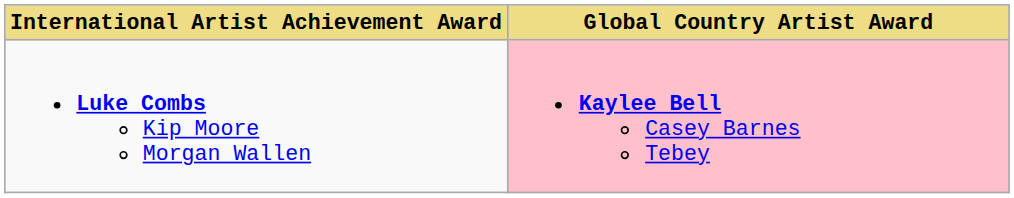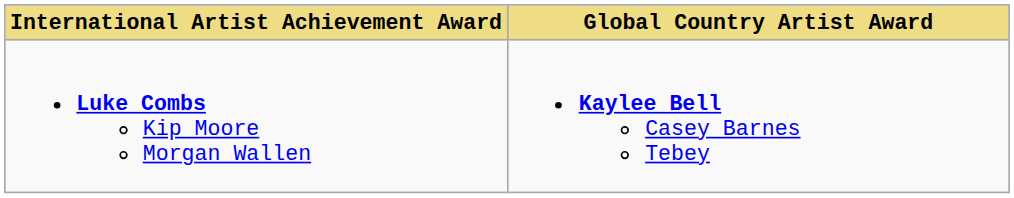(758, 129) pink background -> (758, 129) no background
